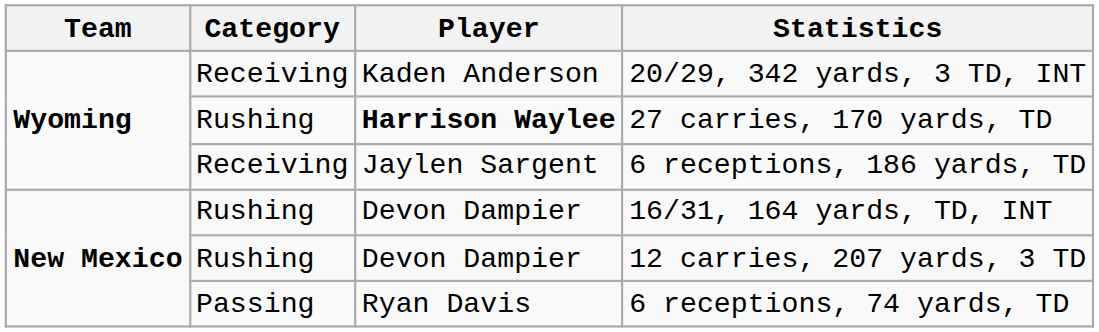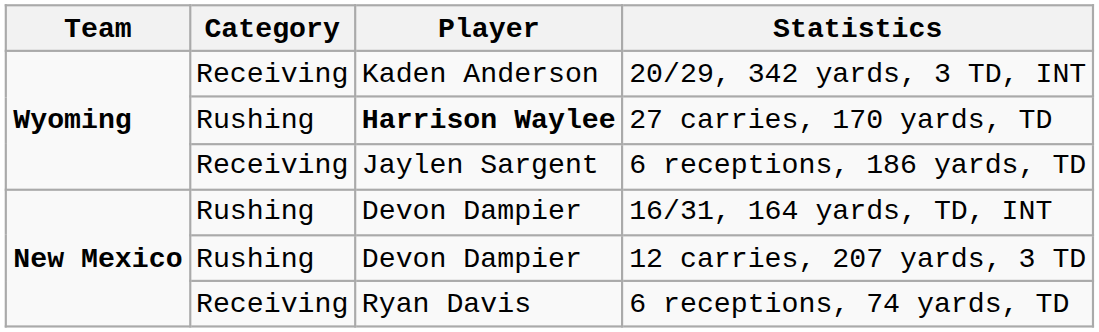(255, 304) Passing -> (272, 304) Receiving
